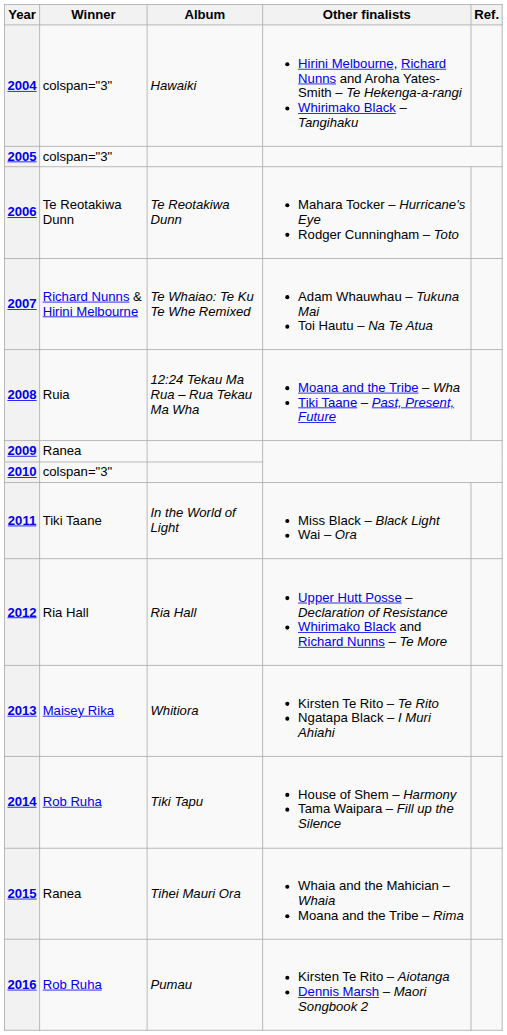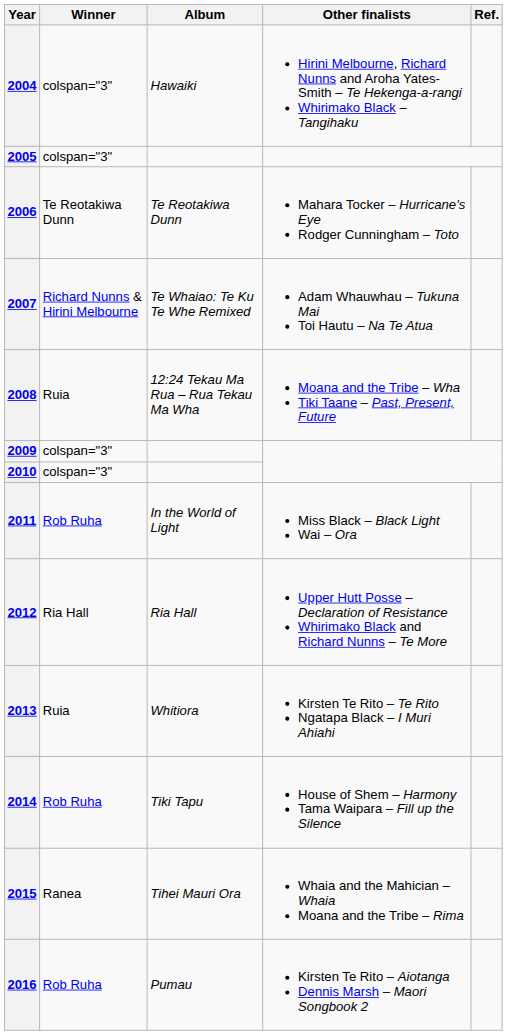(62, 451) Ranea -> (77, 451) colspan="3"
(72, 520) Tiki Taane -> (72, 520) Rob Ruha
(78, 710) Maisey Rika -> (56, 710) Ruia
